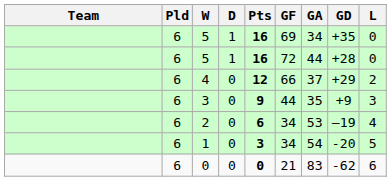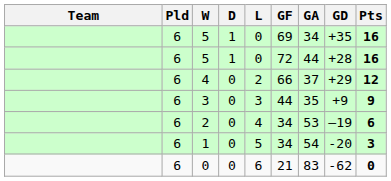columns swapped: (373, 15) <-> (260, 15)
